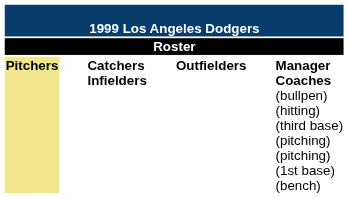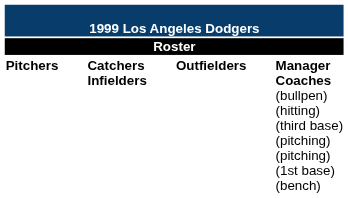(32, 65) khaki background -> (32, 65) no background
